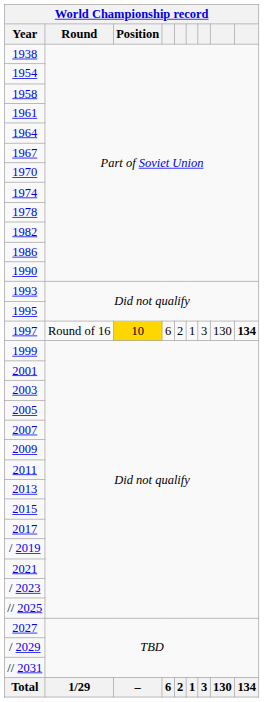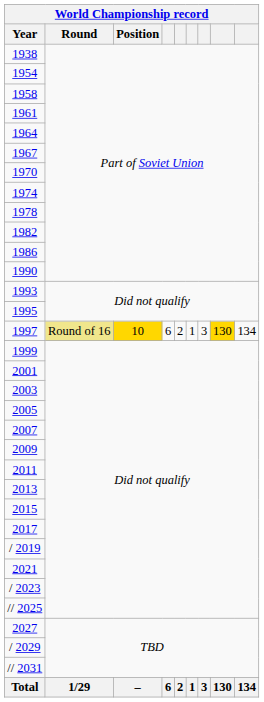(79, 331) no background -> (79, 331) khaki background
(222, 331) no background -> (222, 331) gold background
(247, 331) bold -> (247, 331) normal
